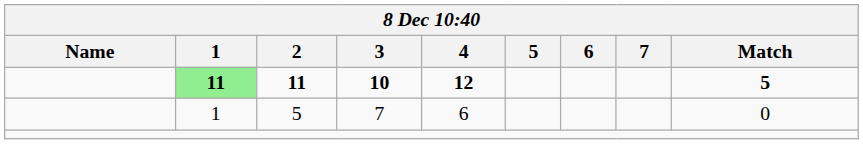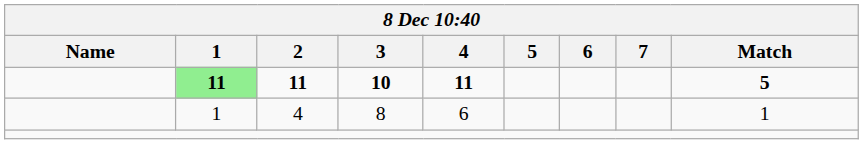(464, 82) 12 -> (464, 82) 11
(297, 113) 5 -> (298, 113) 4
(379, 113) 7 -> (381, 113) 8
(765, 113) 0 -> (765, 113) 1
